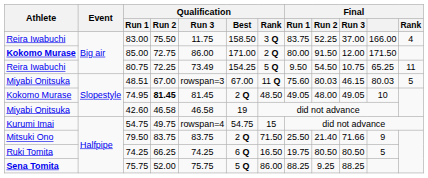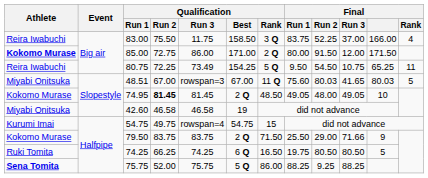(353, 81) 46.15 -> (353, 81) 41.65
(30, 138) Mitsuki Ono -> (39, 138) Kokomo Murase
(326, 138) 21.40 -> (326, 138) 29.00
